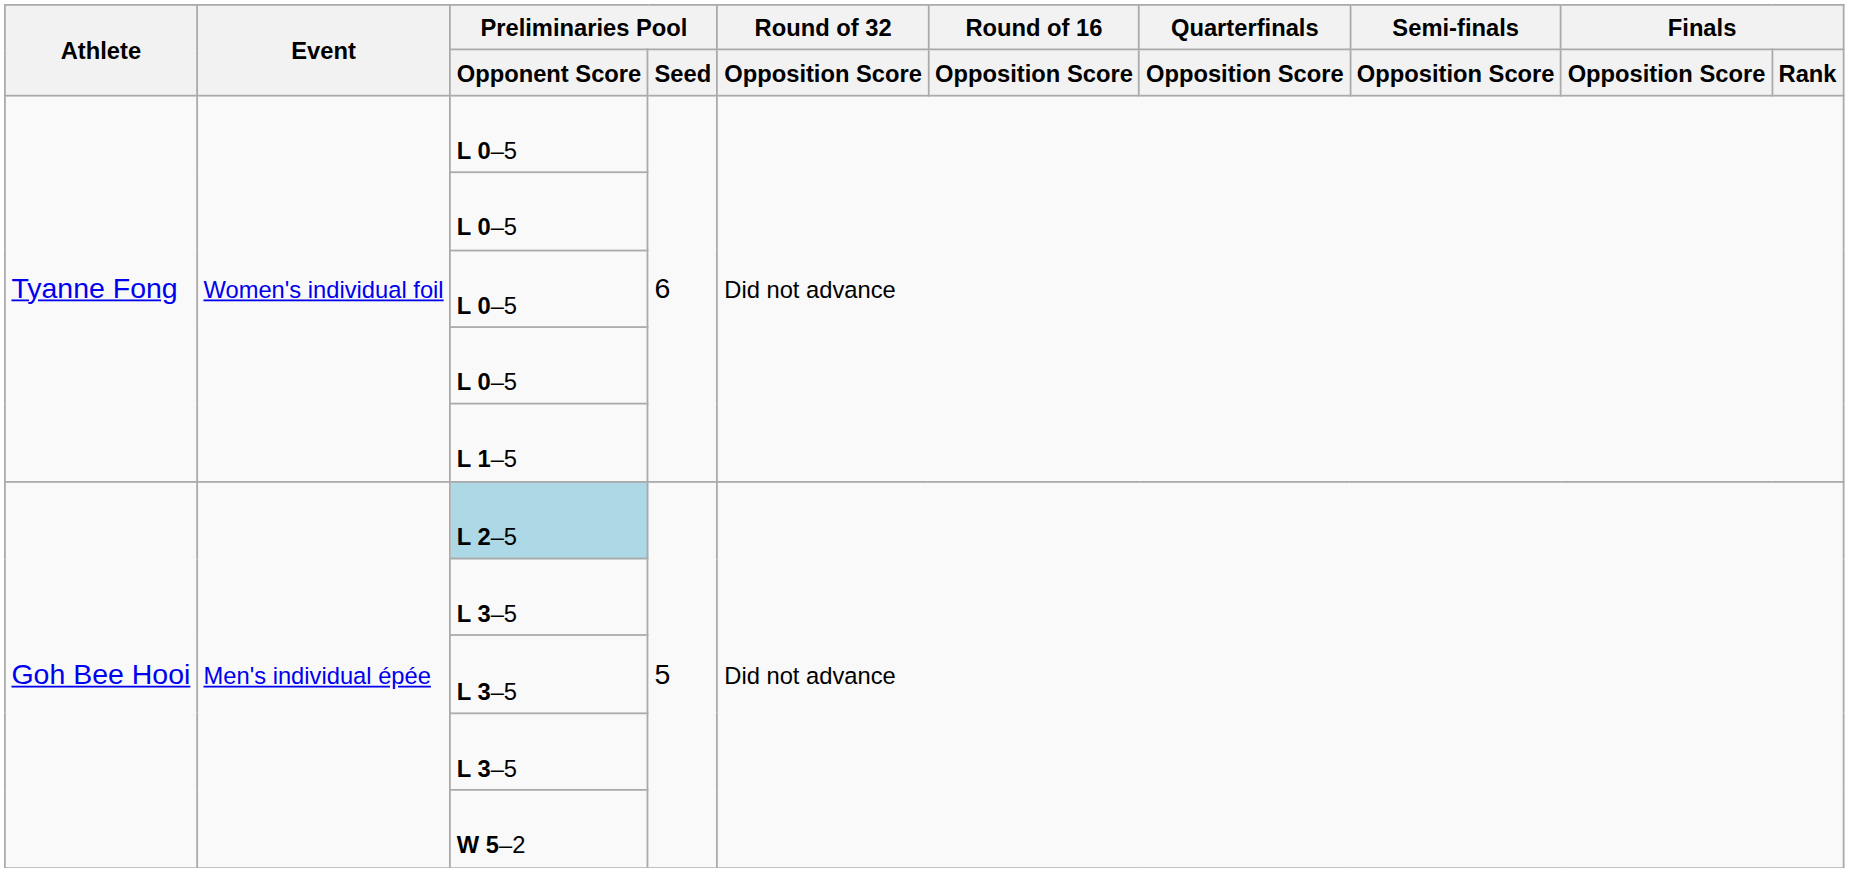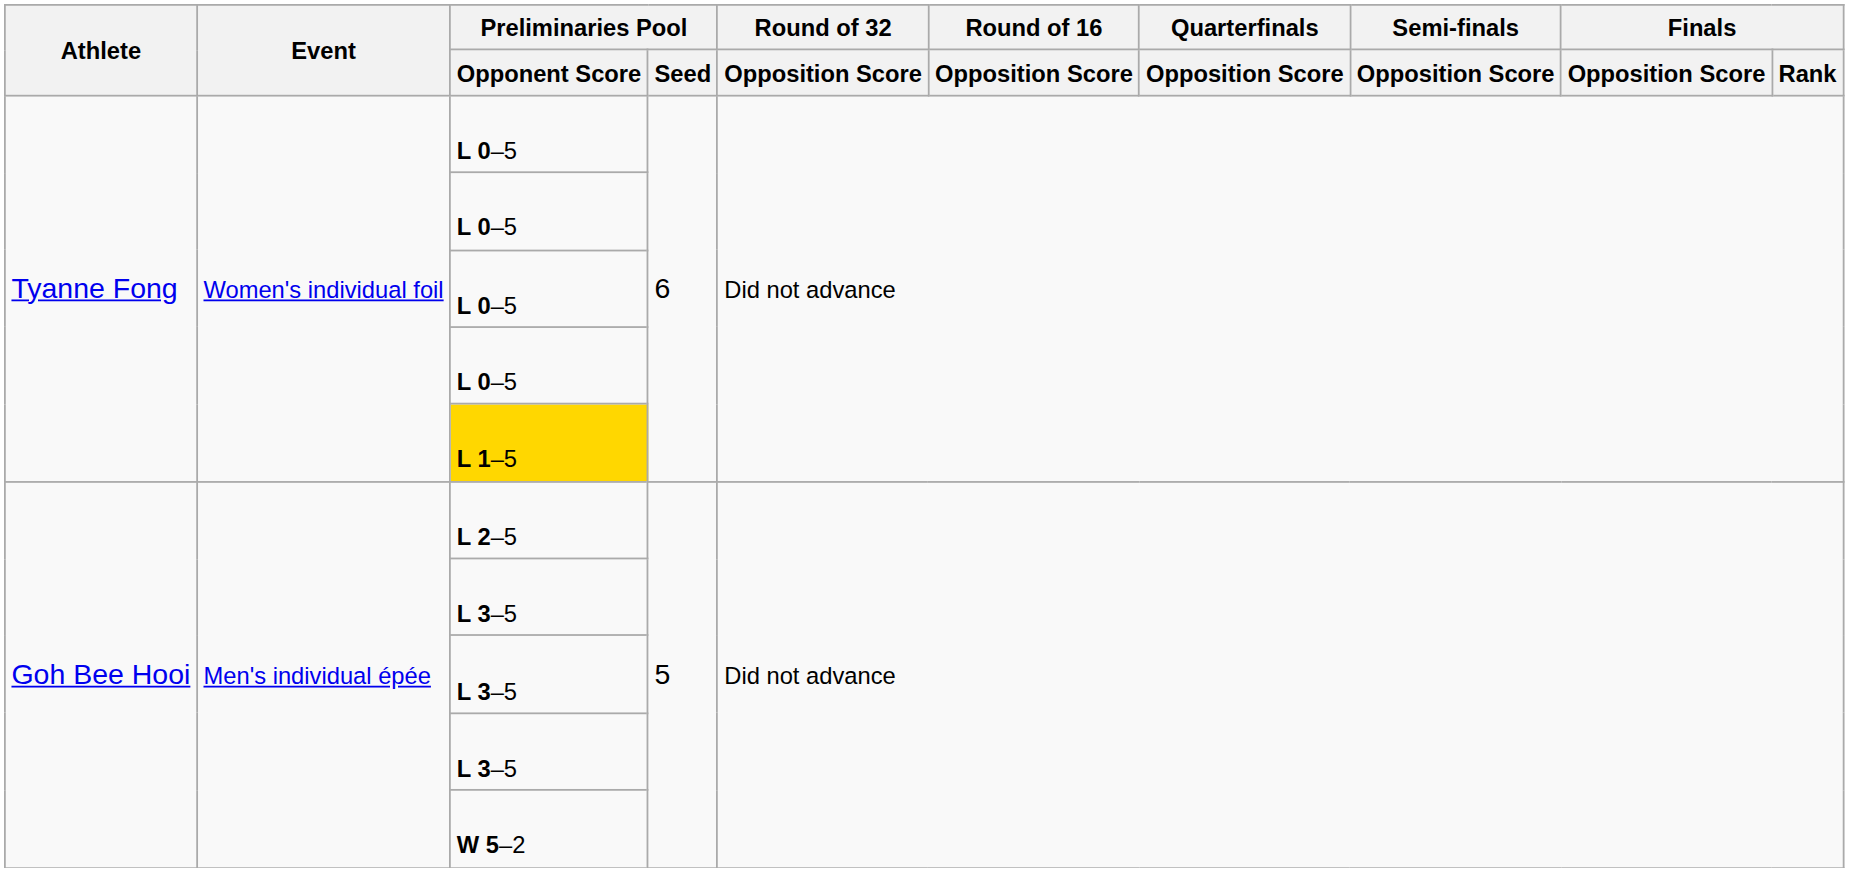(487, 460) no background -> (487, 460) gold background
(487, 537) lightblue background -> (487, 537) no background
